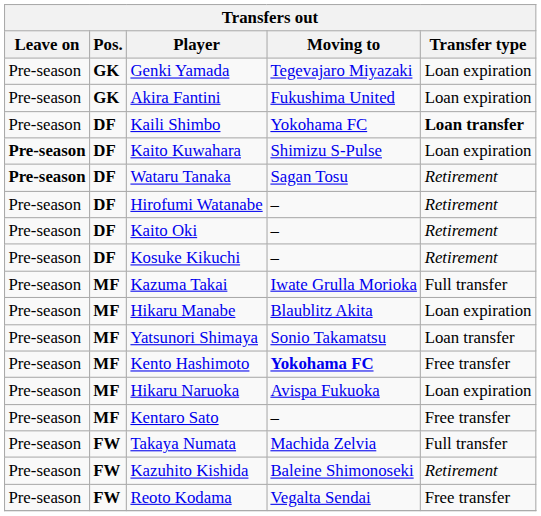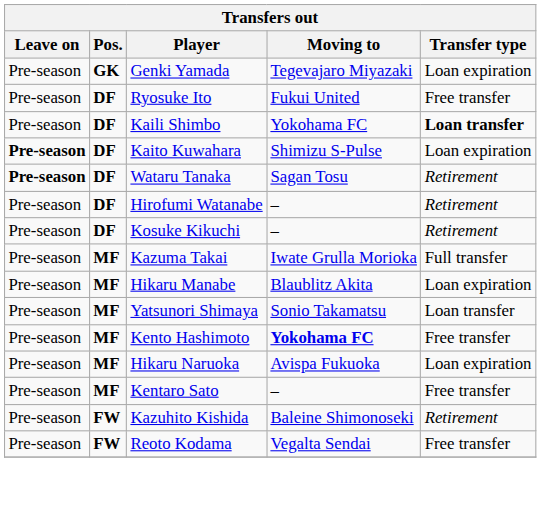- row: (175, 97)
+ row: (171, 97)
- row: (164, 230)
- row: (183, 444)
